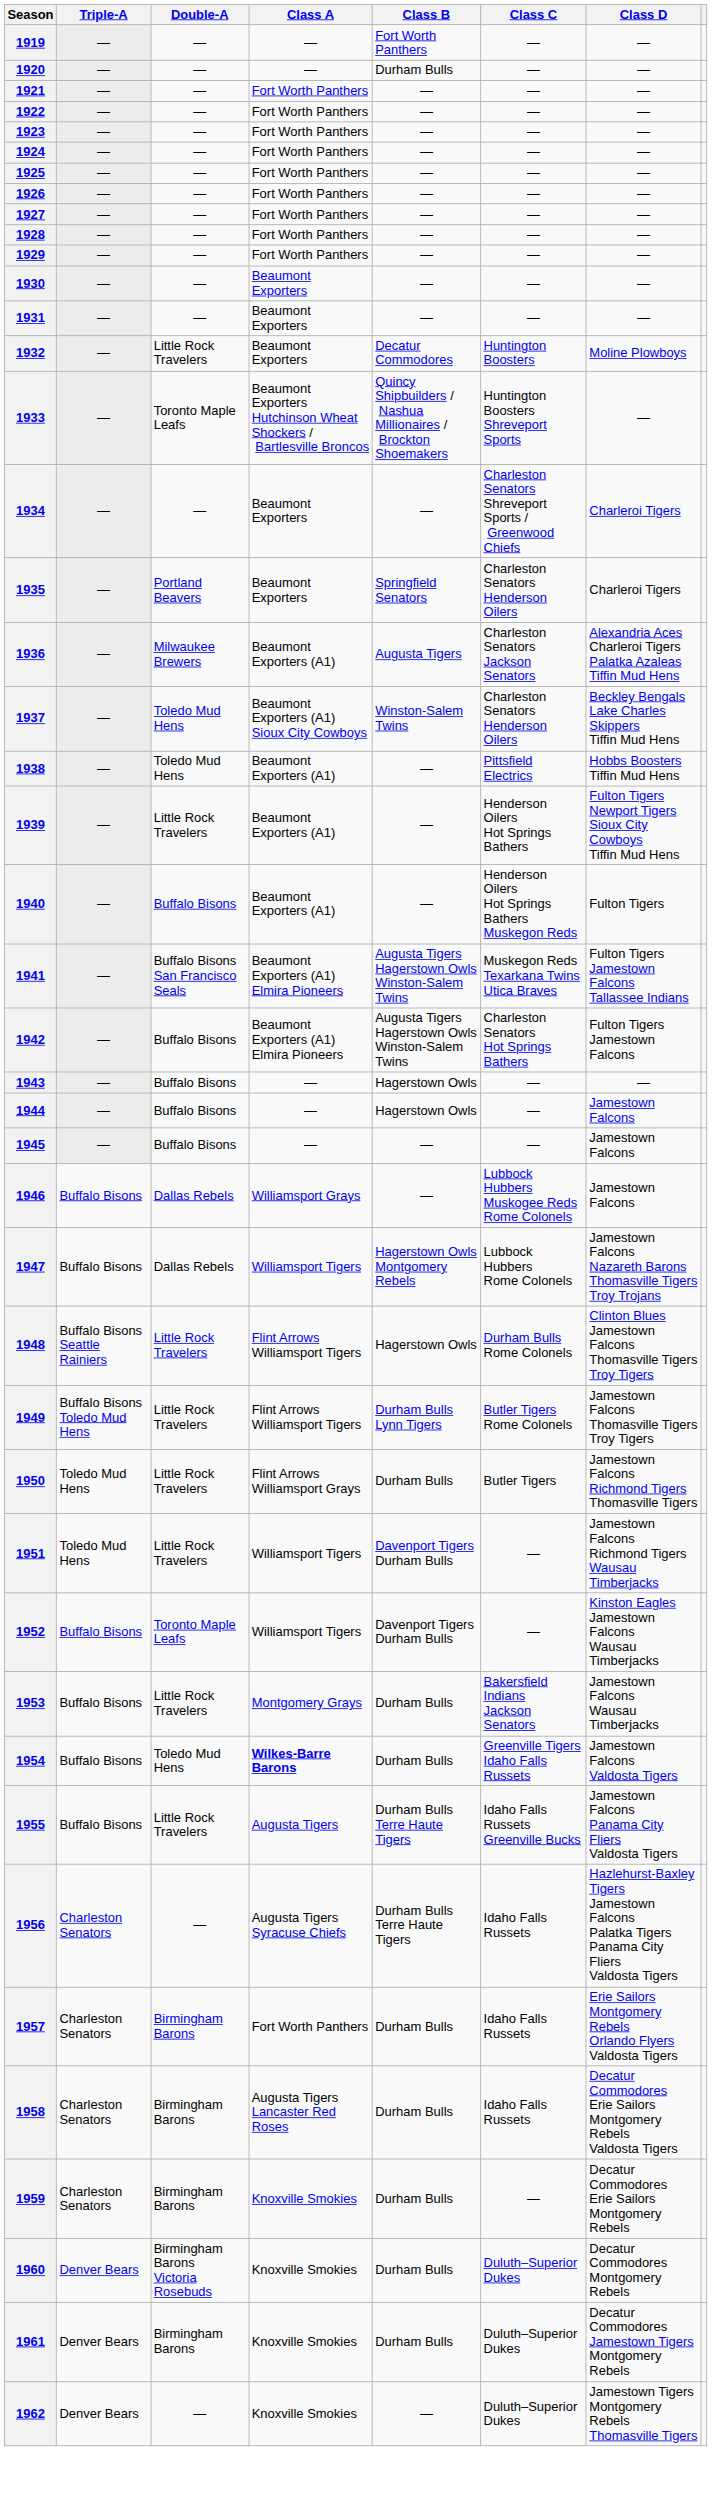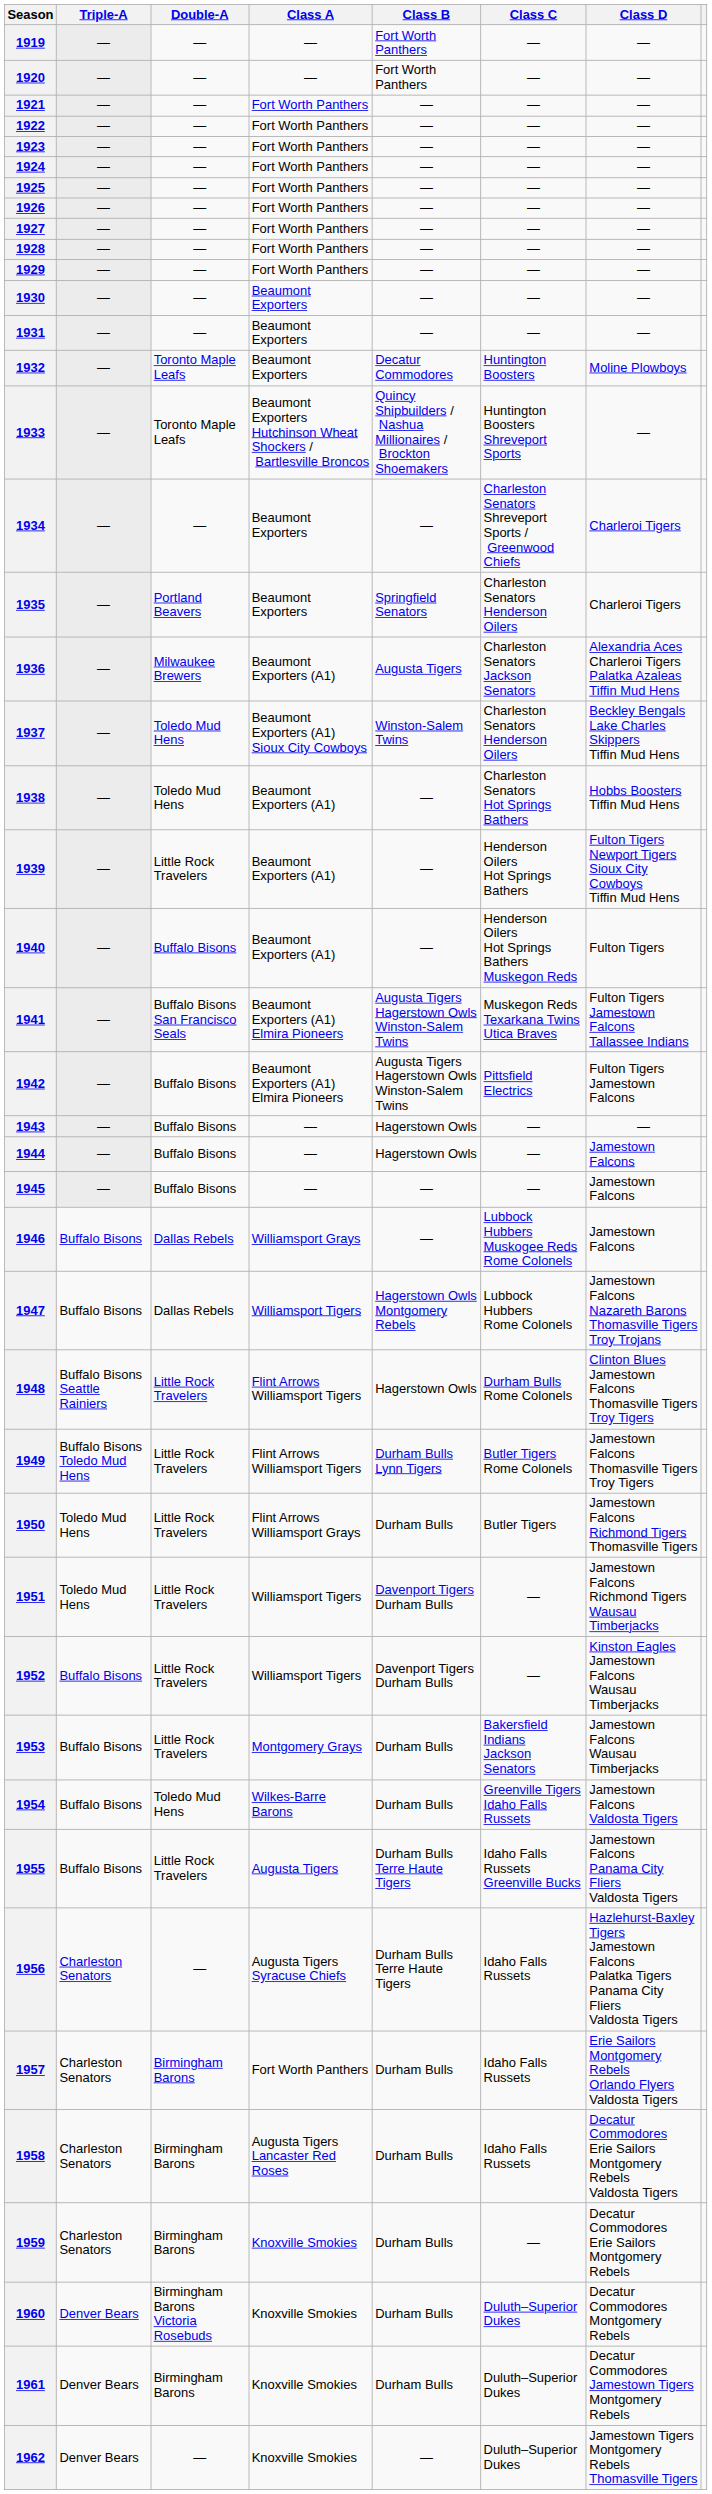(414, 70) Durham Bulls -> (406, 77) Fort Worth Panthers
(184, 353) Little Rock Travelers -> (195, 368) Toronto Maple Leafs
(508, 768) Pittsfield Electrics -> (517, 797) Charleston Senators Hot Springs Bathers
(517, 1040) Charleston Senators Hot Springs Bathers -> (508, 1083) Pittsfield Electrics
(195, 1632) Toronto Maple Leafs -> (184, 1675) Little Rock Travelers
(291, 1760) bold -> (289, 1804) normal
